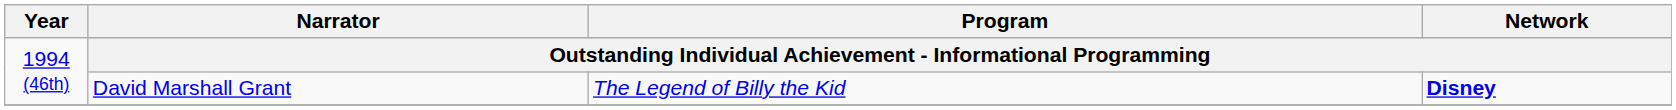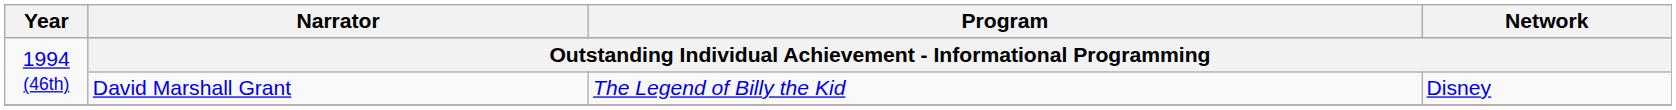(1461, 88) bold -> (1459, 88) normal
